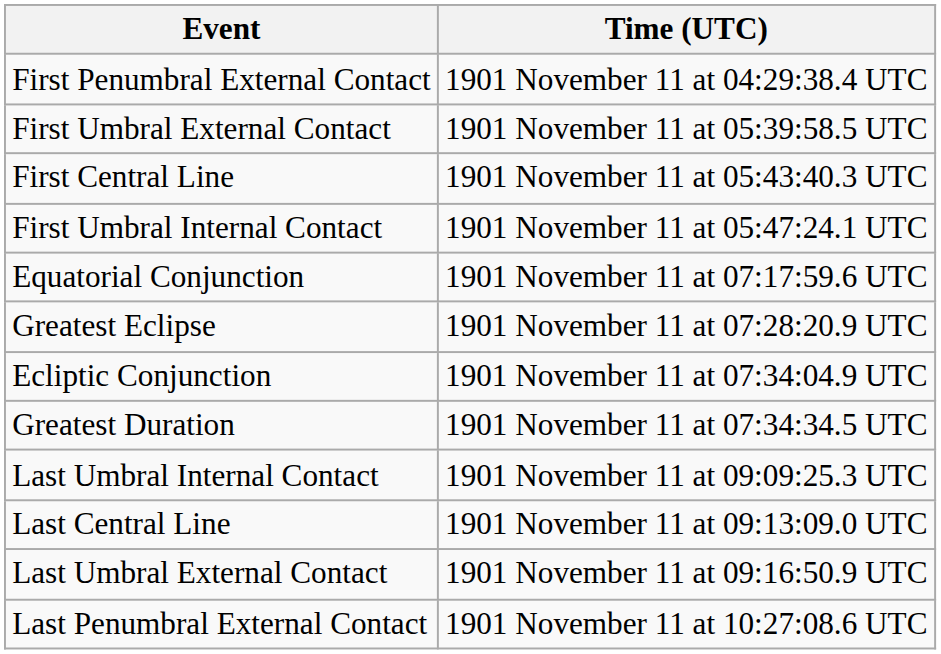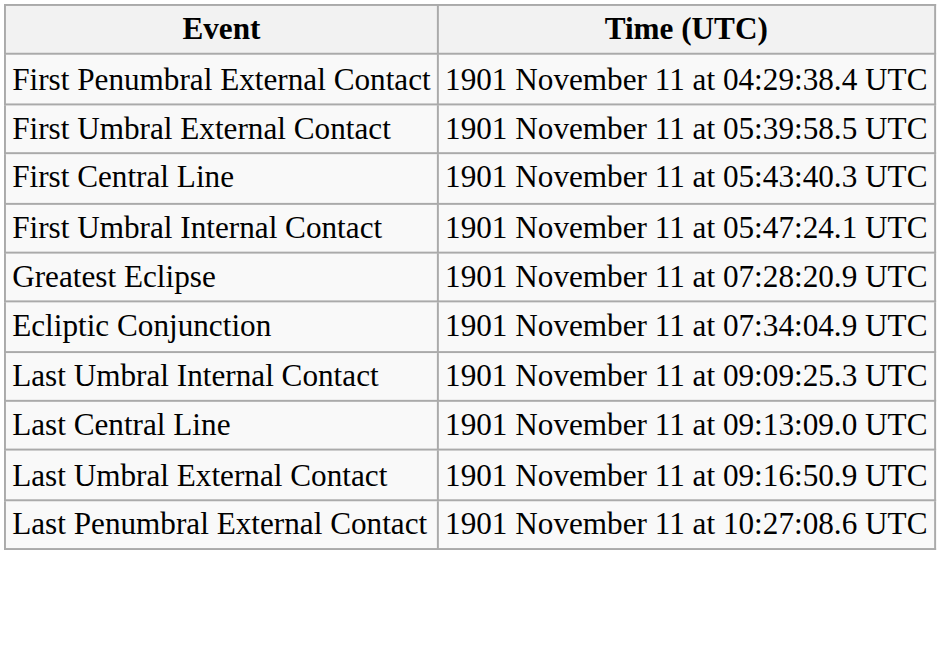- row: (158, 276)
- row: (123, 425)
